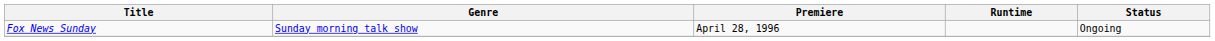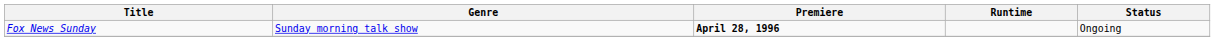(738, 29) normal -> (738, 29) bold
